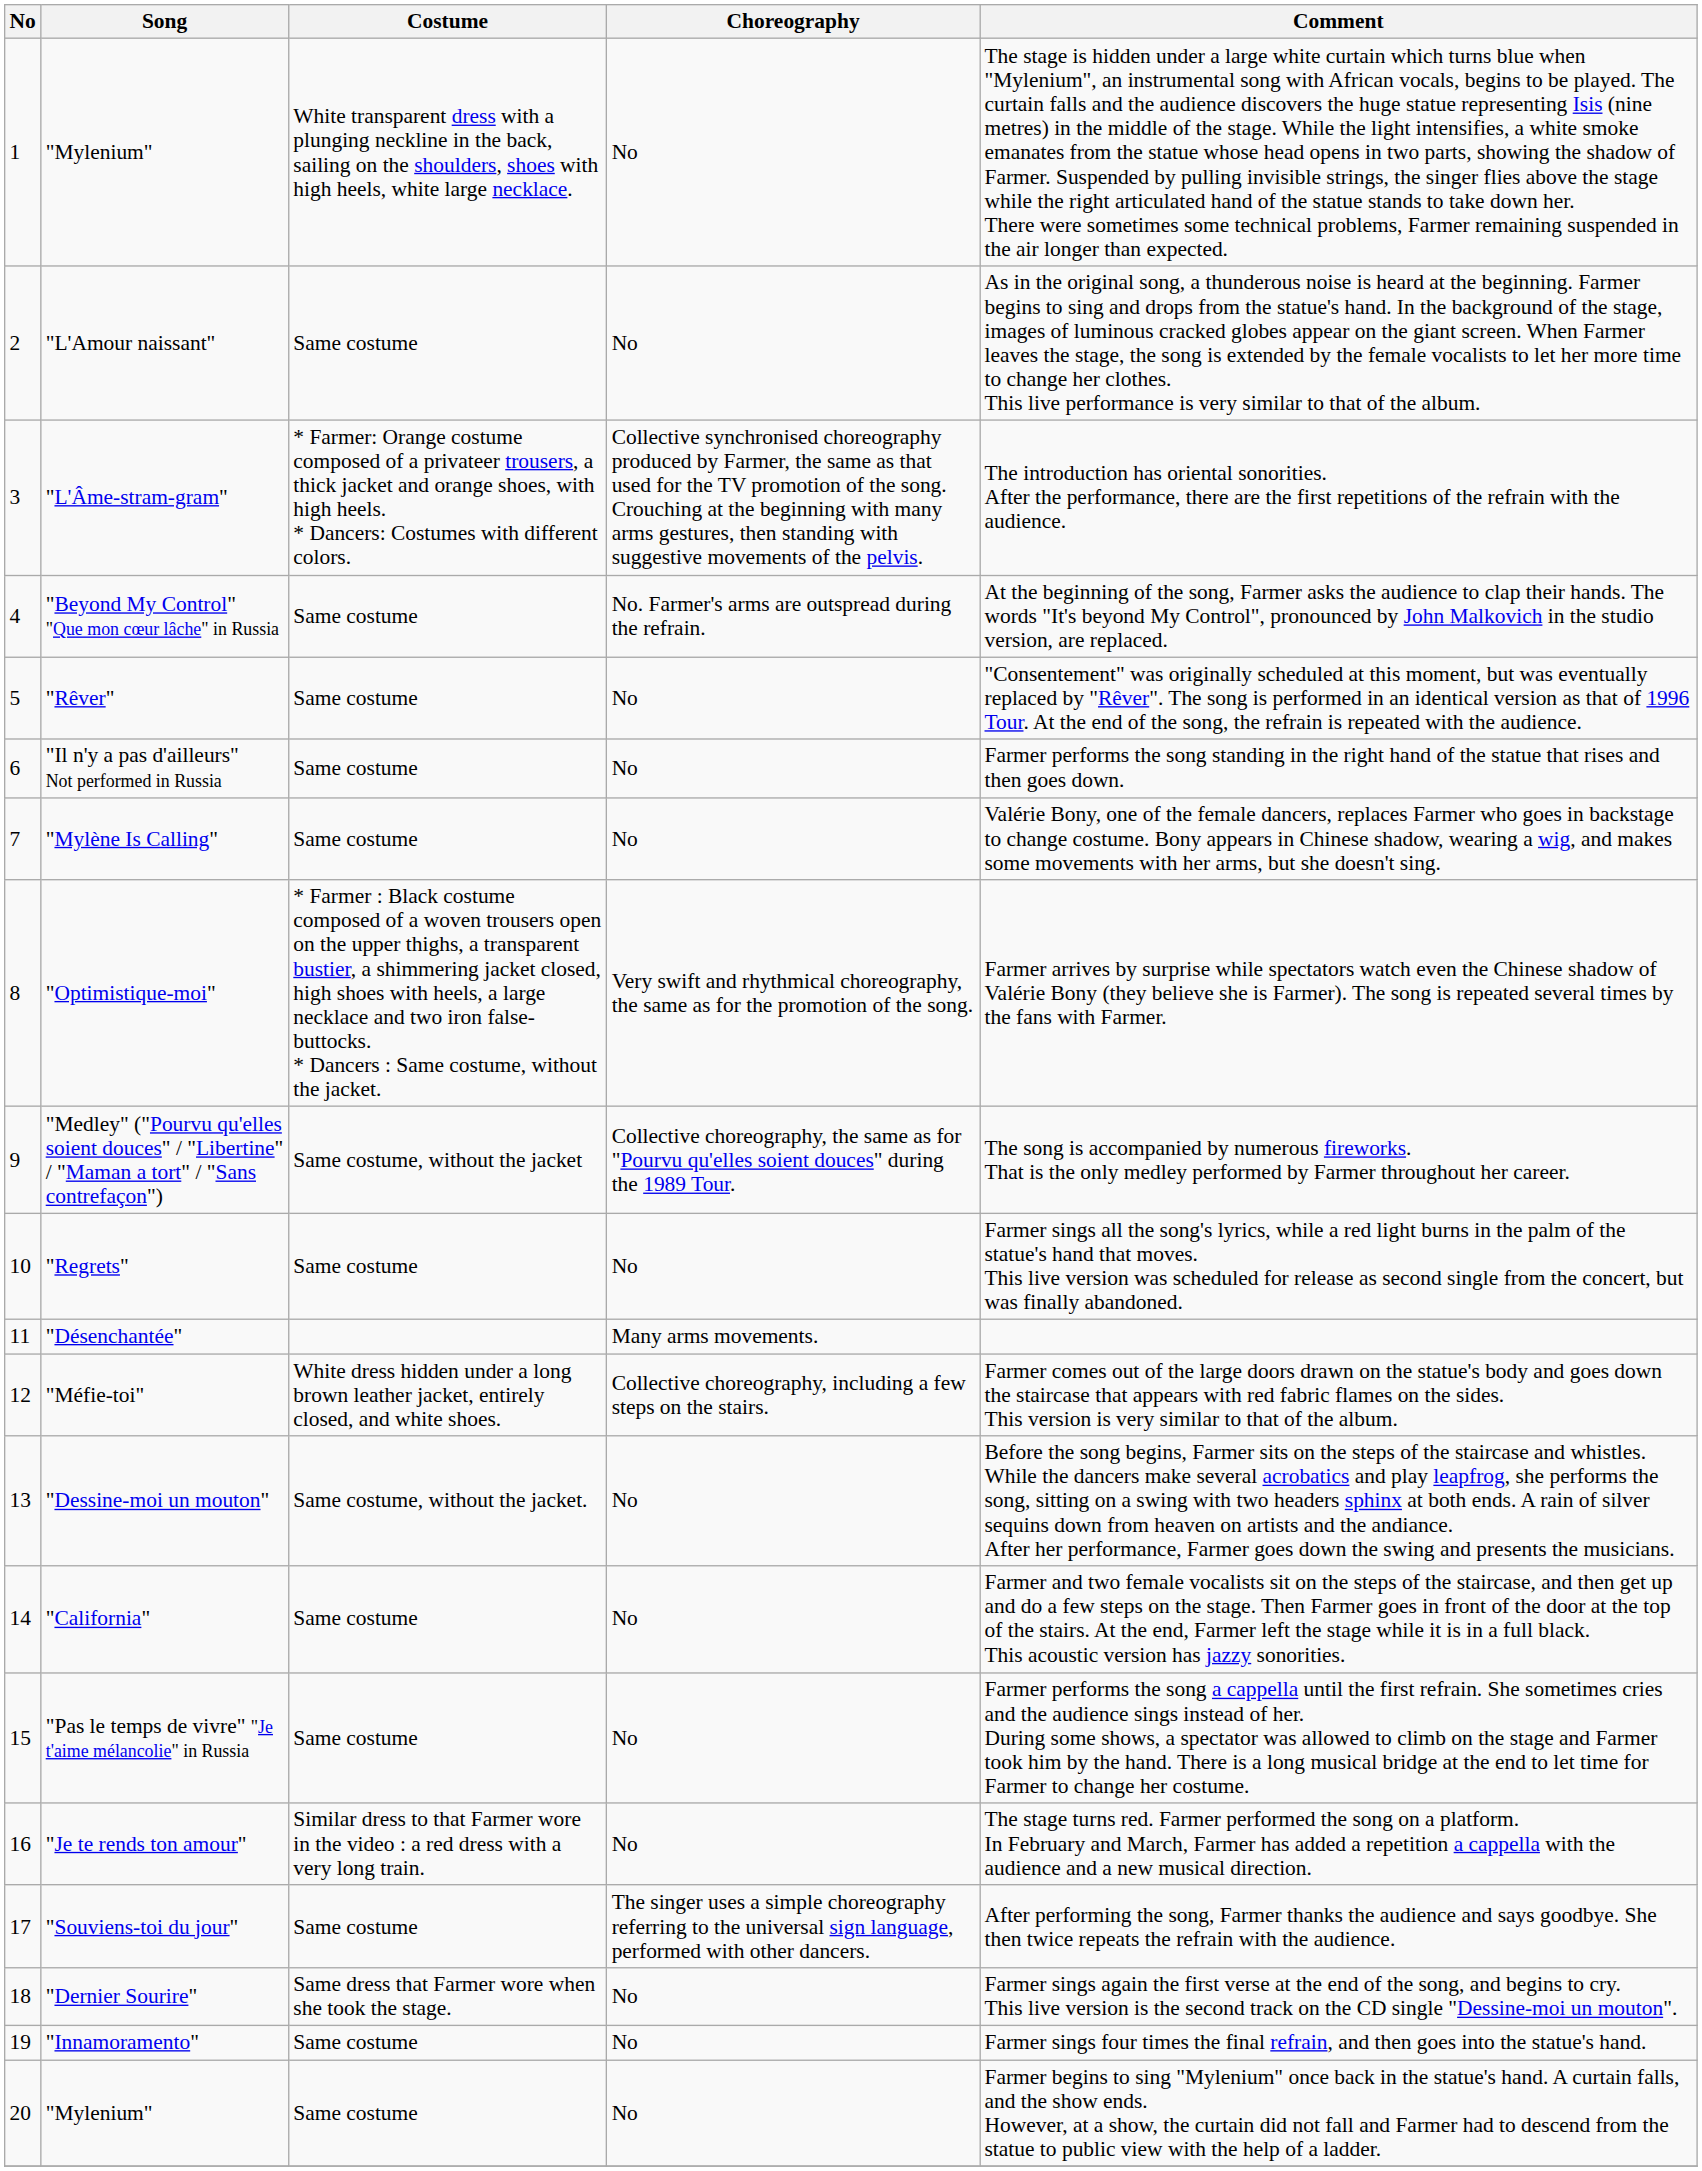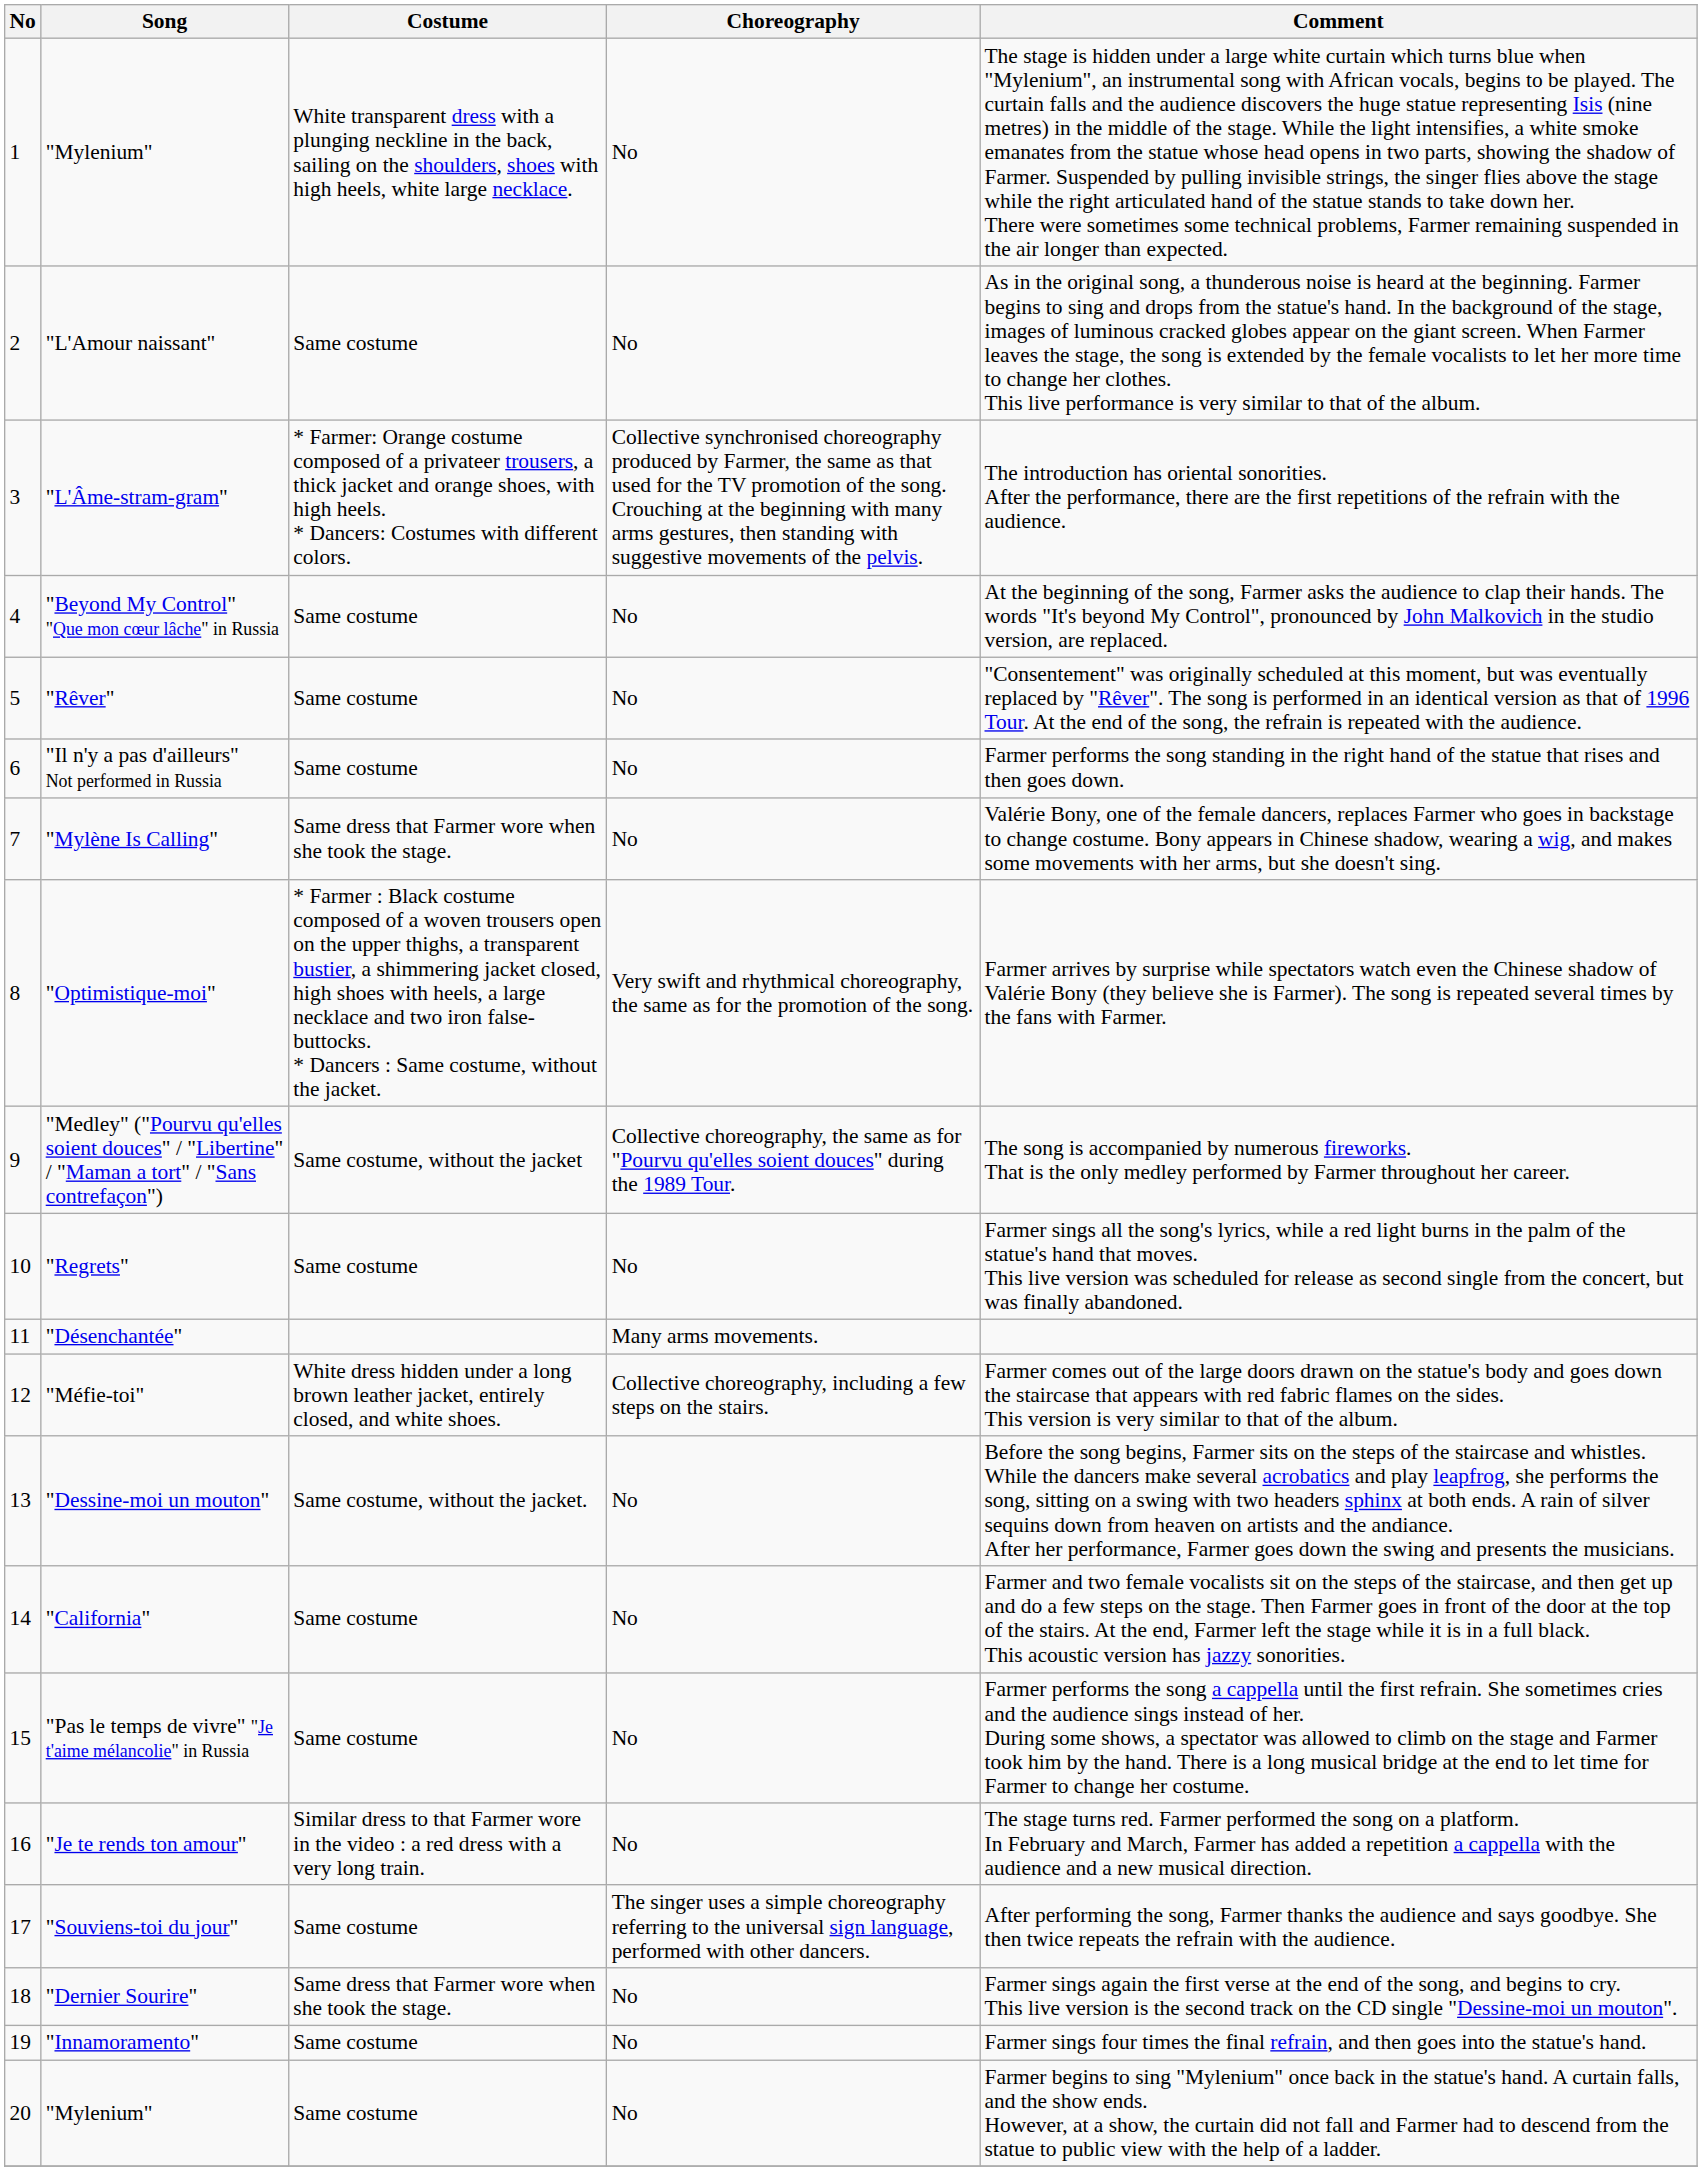(781, 615) No. Farmer's arms are outspread during the refrain. -> (625, 615) No
(356, 838) Same costume -> (444, 838) Same dress that Farmer wore when she took the stage.
